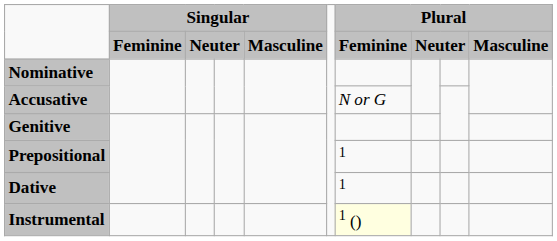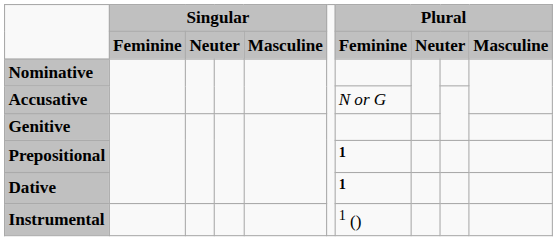(342, 152) normal -> (342, 156) bold
(342, 184) normal -> (342, 187) bold
(350, 219) lightyellow background -> (350, 219) no background
